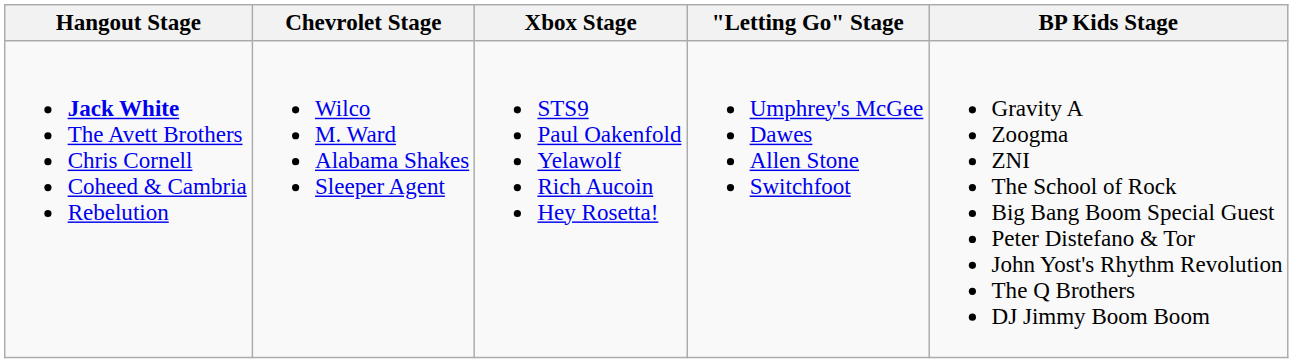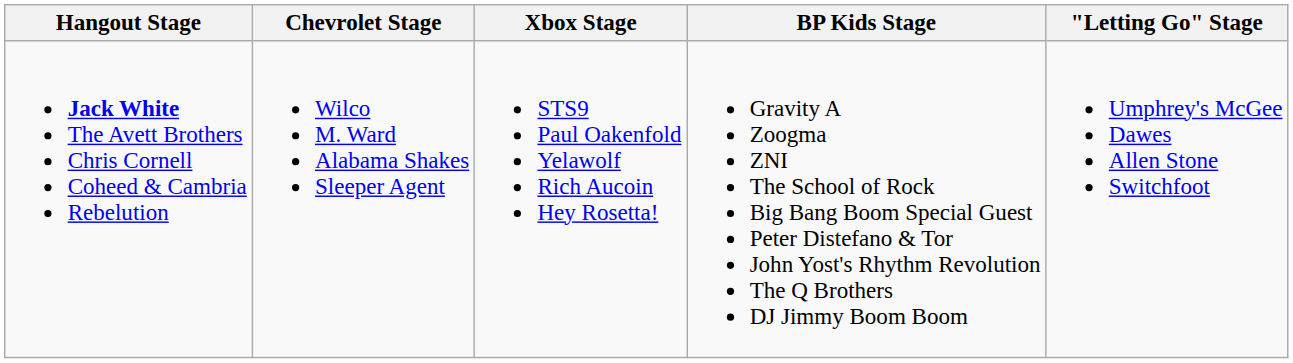columns swapped: (808, 22) <-> (1108, 22)
